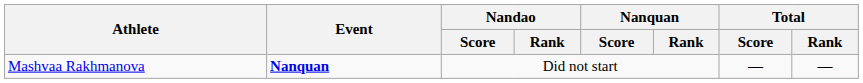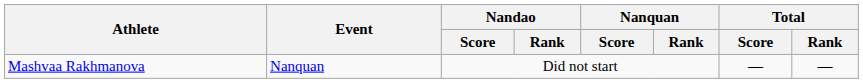(300, 66) bold -> (297, 66) normal
